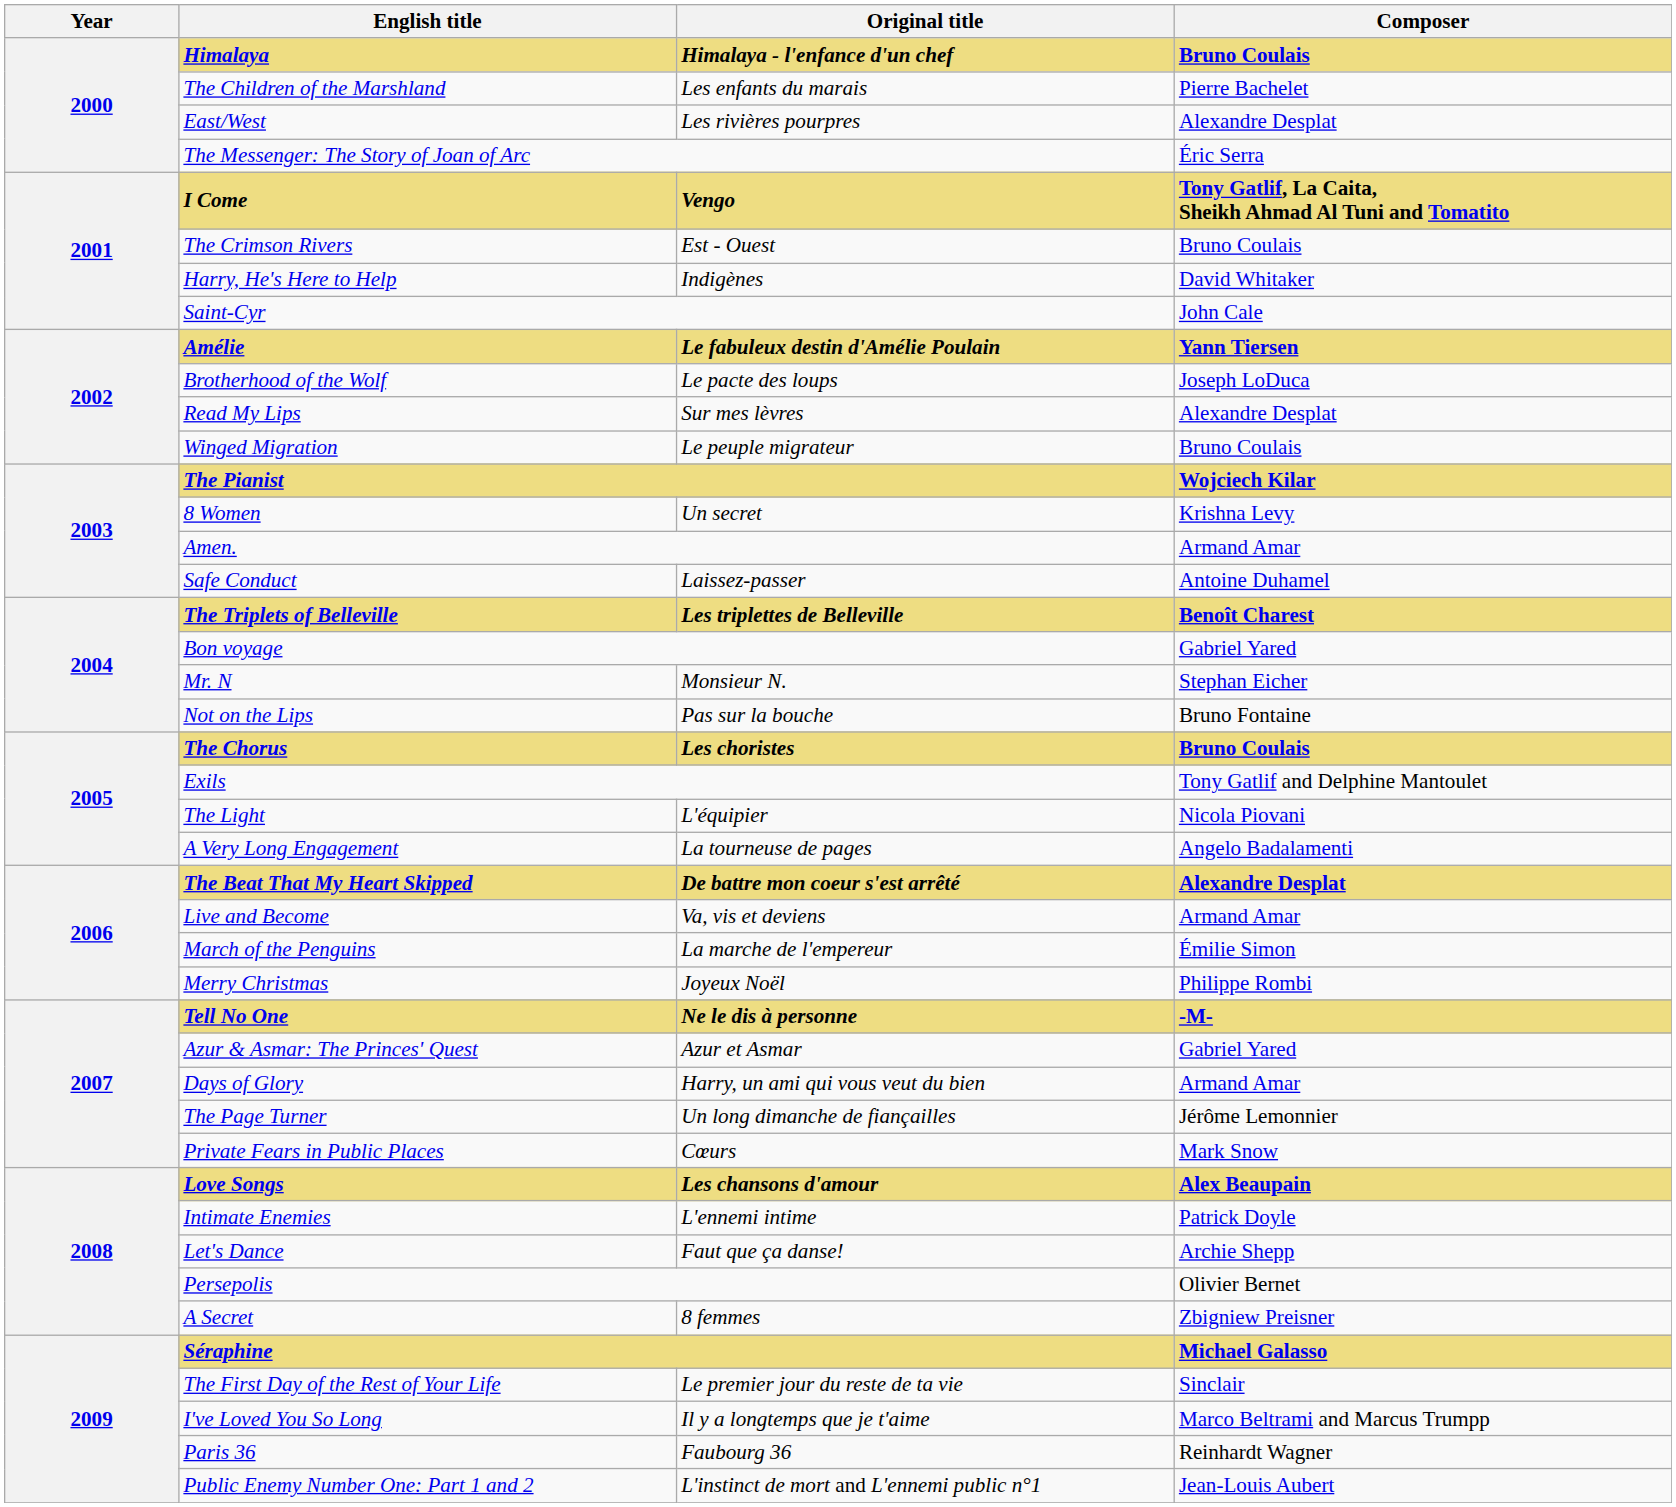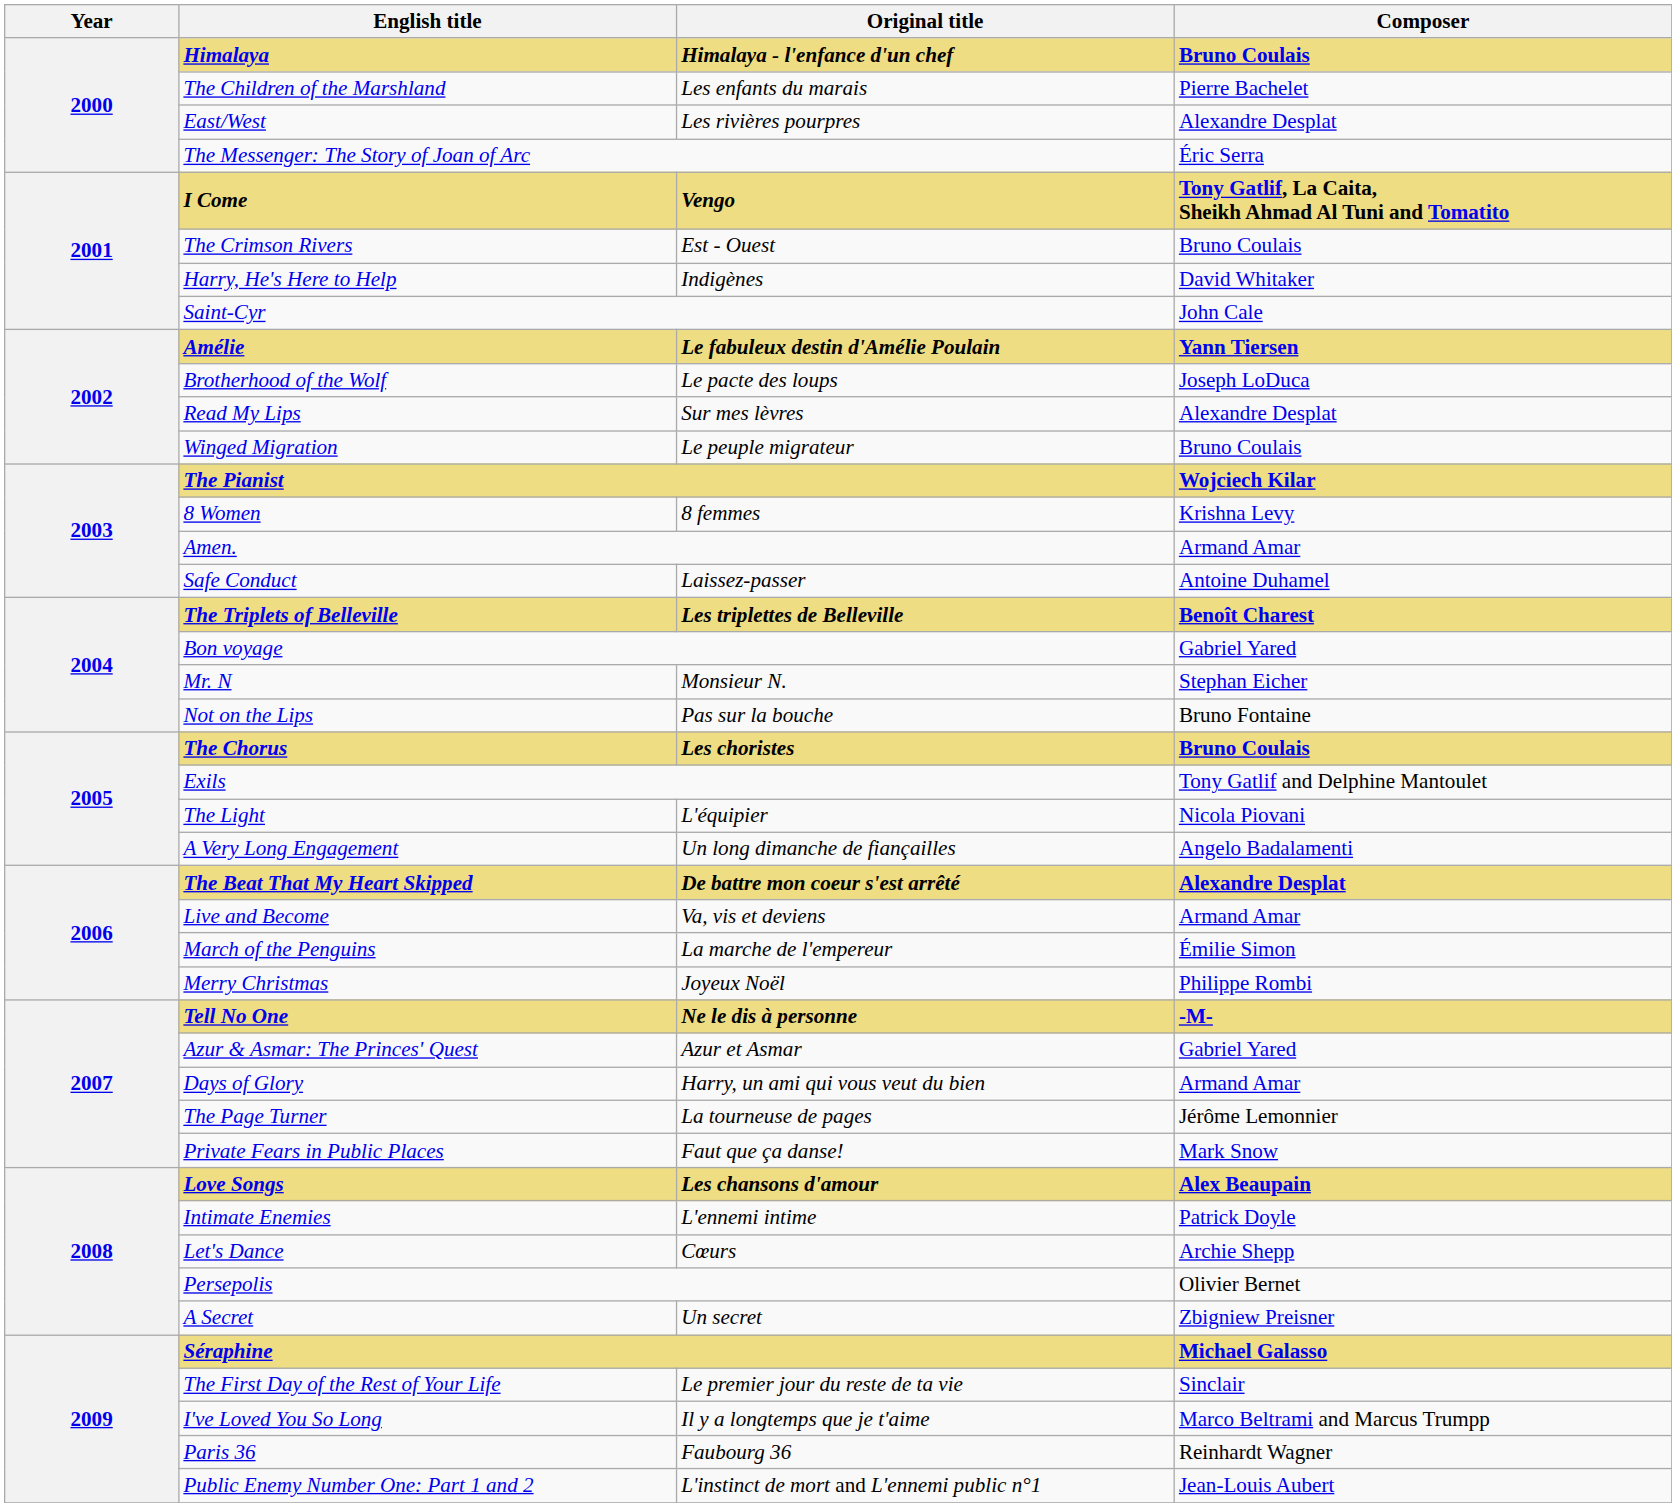(722, 513) Un secret -> (721, 513) 8 femmes
(776, 848) La tourneuse de pages -> (818, 848) Un long dimanche de fiançailles
(818, 1116) Un long dimanche de fiançailles -> (776, 1116) La tourneuse de pages
(709, 1150) Cœurs -> (762, 1150) Faut que ça danse!
(762, 1250) Faut que ça danse! -> (709, 1250) Cœurs
(721, 1317) 8 femmes -> (722, 1317) Un secret
